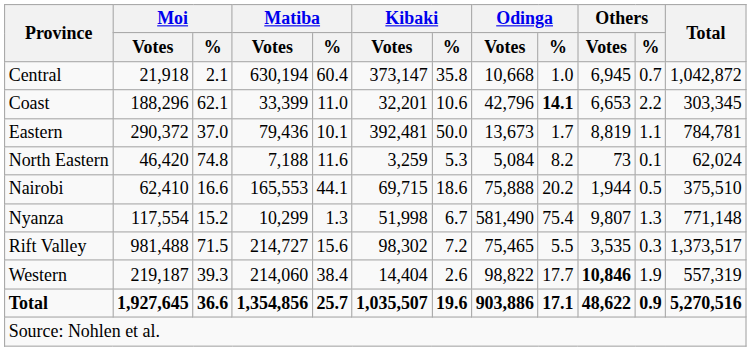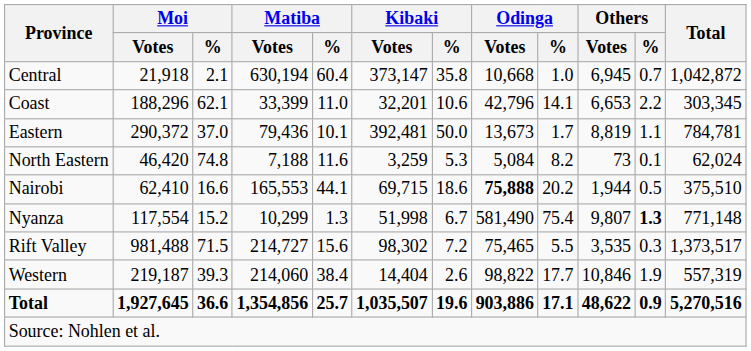(558, 103) bold -> (558, 103) normal
(509, 189) normal -> (509, 189) bold
(651, 217) normal -> (651, 217) bold
(606, 274) bold -> (606, 274) normal
